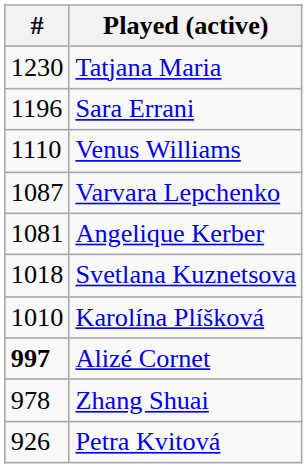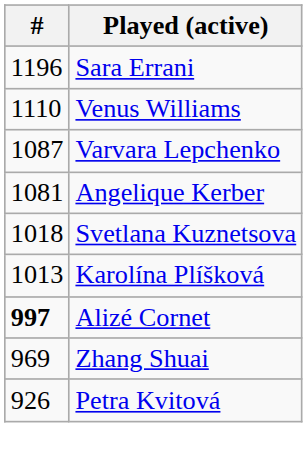- row: (148, 67)
(37, 316) 1010 -> (37, 275) 1013
(31, 400) 978 -> (31, 358) 969
